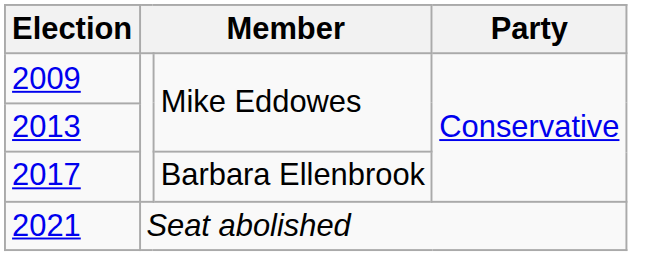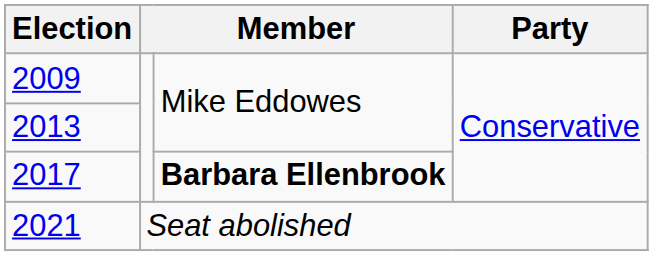(293, 175) normal -> (303, 175) bold
